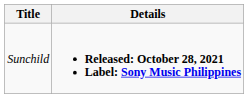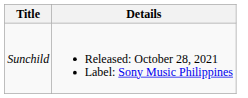(148, 65) bold -> (144, 65) normal
